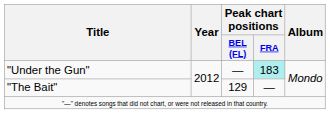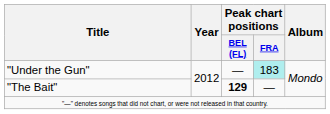(238, 87) normal -> (238, 87) bold
